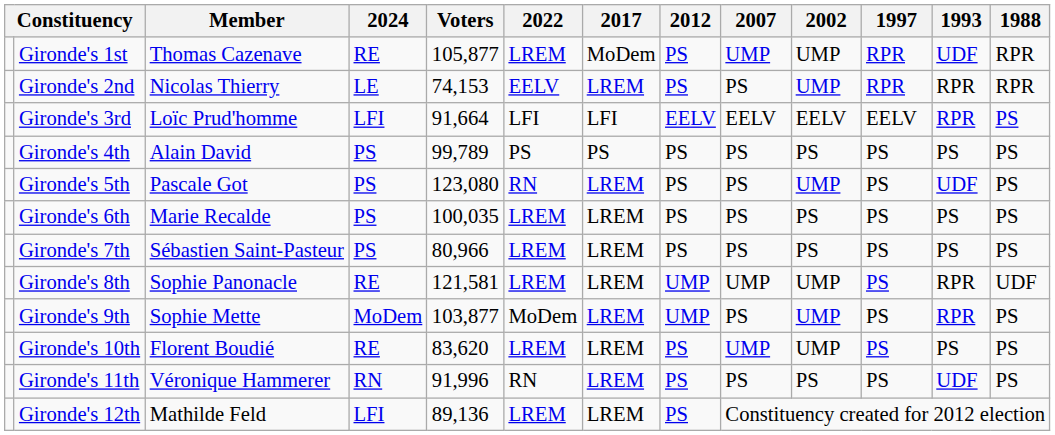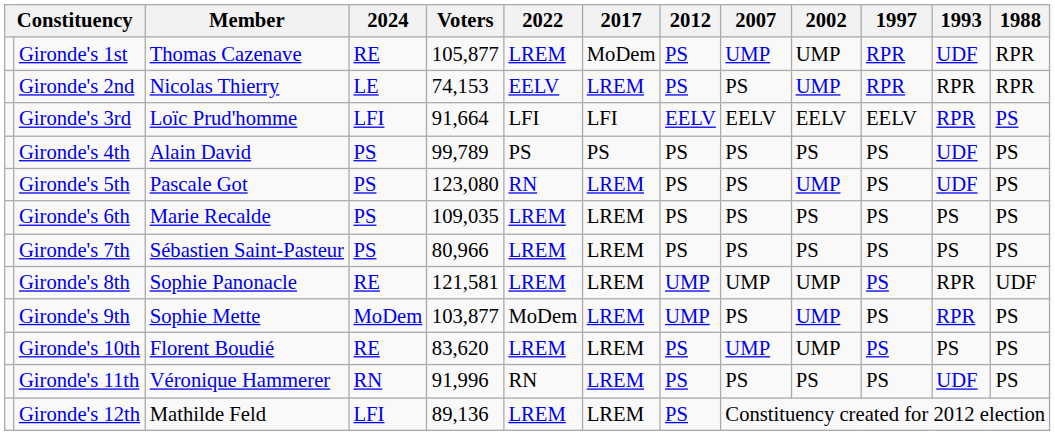(948, 151) PS -> (957, 151) UDF
(465, 217) 100,035 -> (465, 217) 109,035
